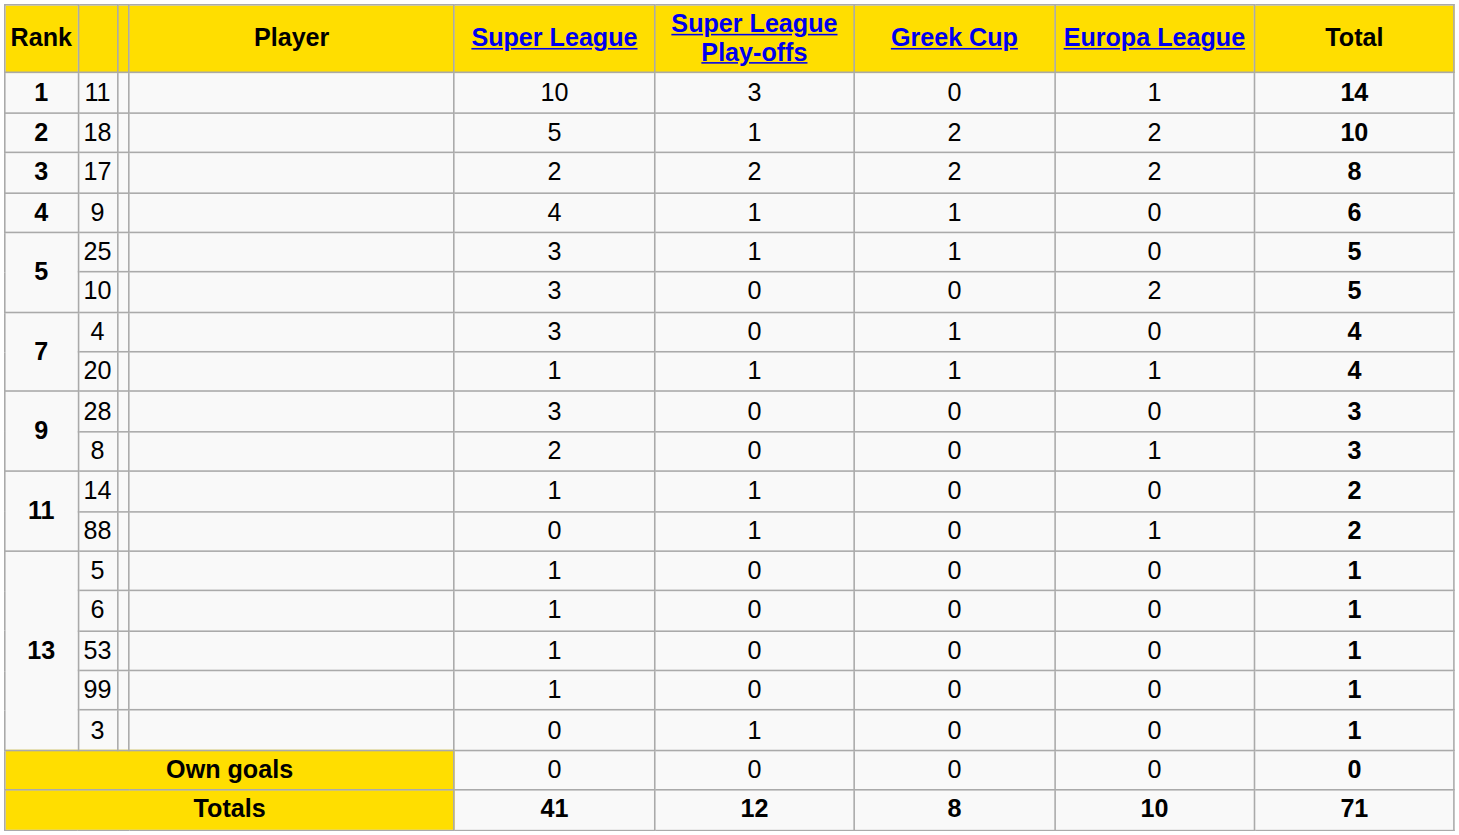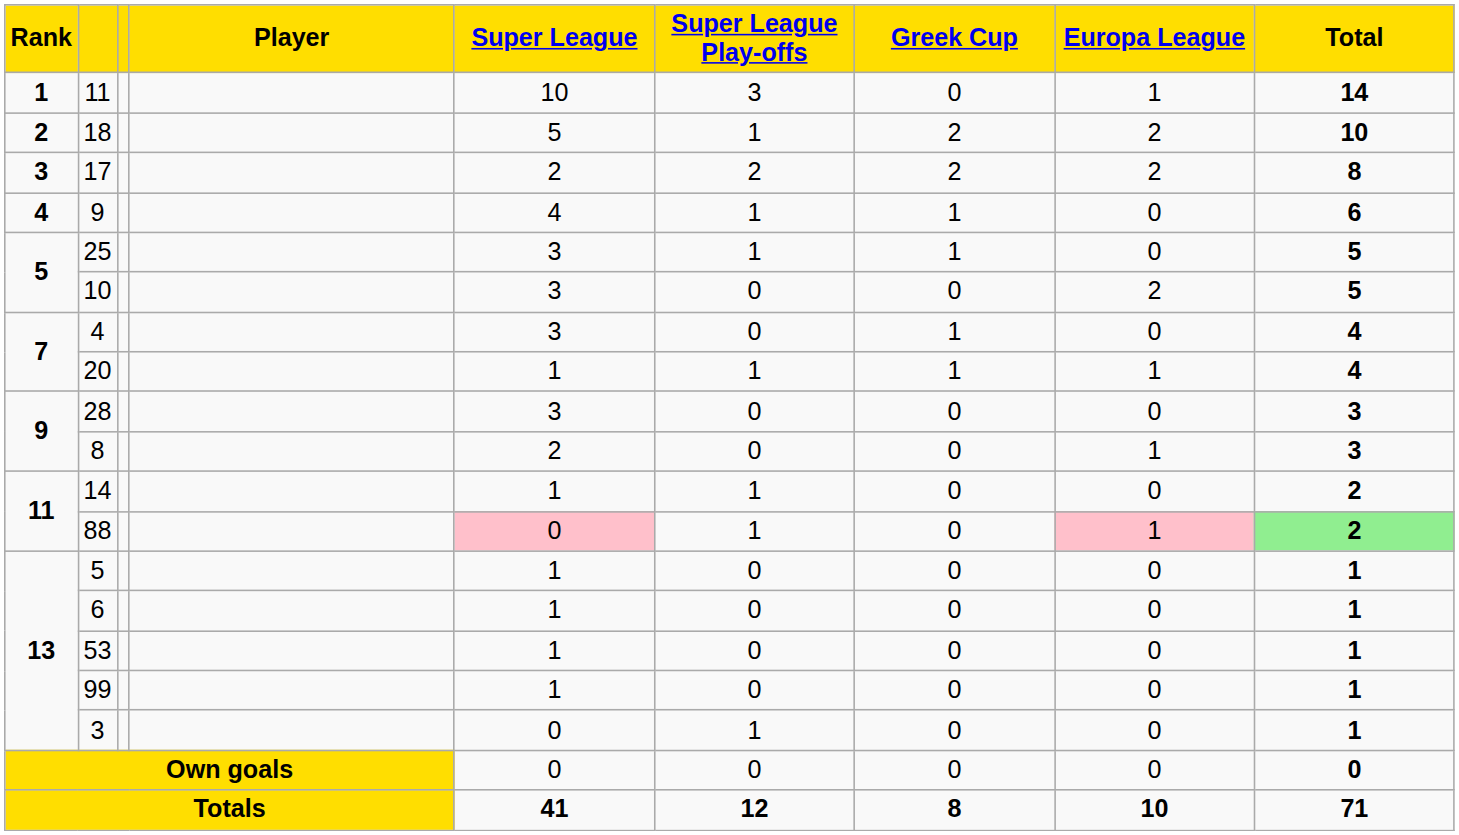(554, 530) no background -> (554, 530) pink background
(1154, 530) no background -> (1154, 530) pink background
(1354, 530) no background -> (1354, 530) lightgreen background
